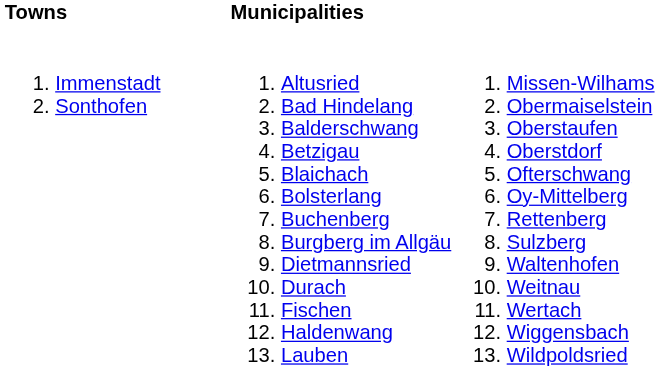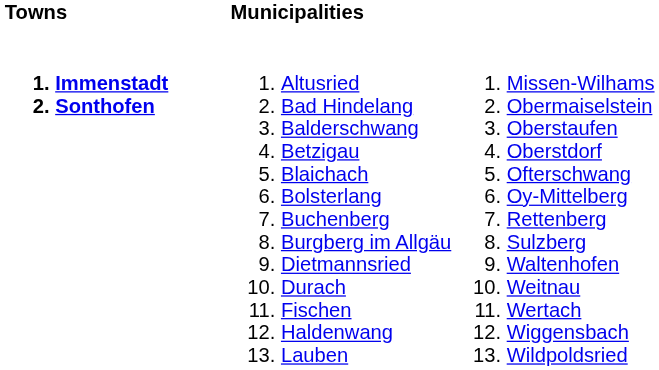(115, 95) normal -> (115, 95) bold
